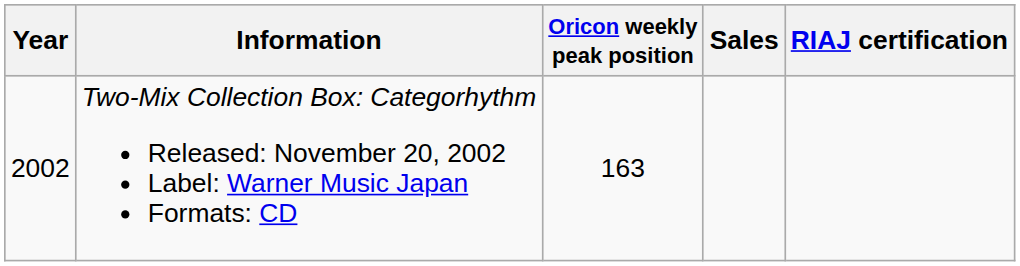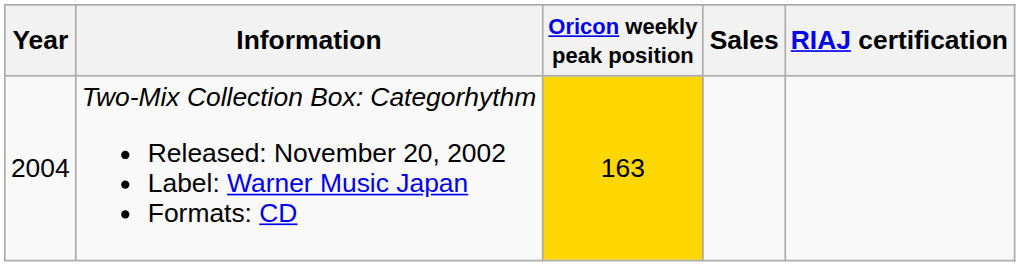(40, 167) 2002 -> (40, 167) 2004
(623, 167) no background -> (623, 167) gold background
